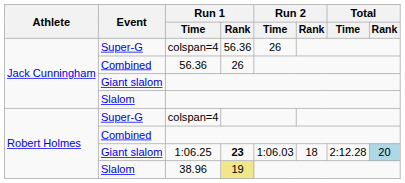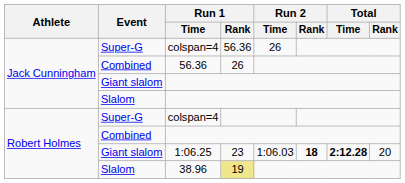(238, 153) bold -> (238, 153) normal
(312, 153) normal -> (312, 153) bold
(348, 153) normal -> (348, 153) bold
(384, 153) lightblue background -> (385, 153) no background
